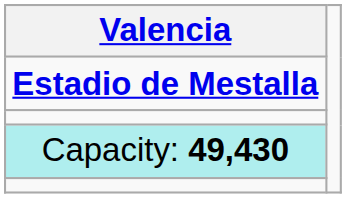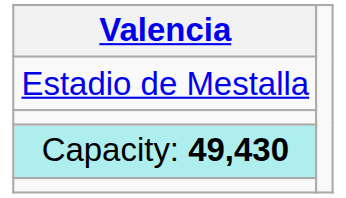(165, 82) bold -> (165, 82) normal
